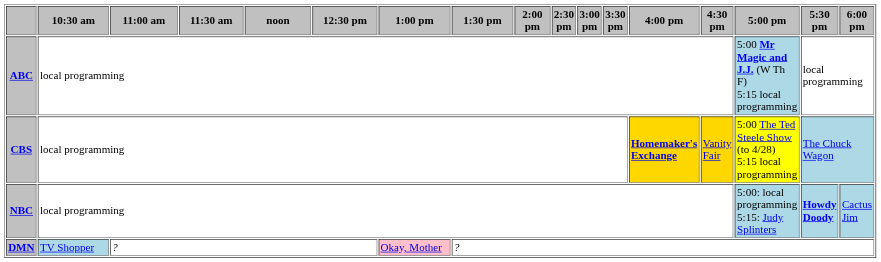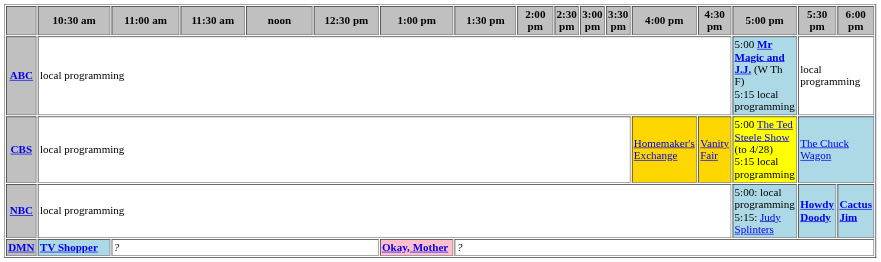(664, 149) bold -> (664, 149) normal
(857, 211) normal -> (856, 211) bold
(67, 247) normal -> (69, 247) bold
(411, 247) normal -> (415, 247) bold
